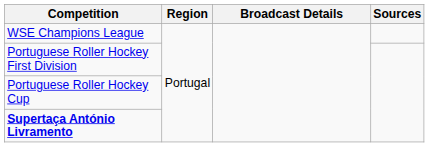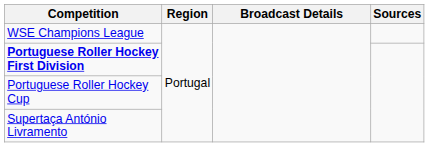(78, 59) normal -> (83, 59) bold
(61, 125) bold -> (57, 125) normal
